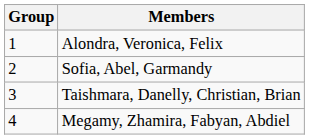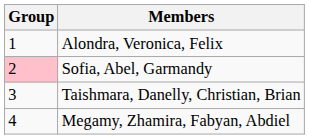(12, 69) no background -> (12, 69) pink background
